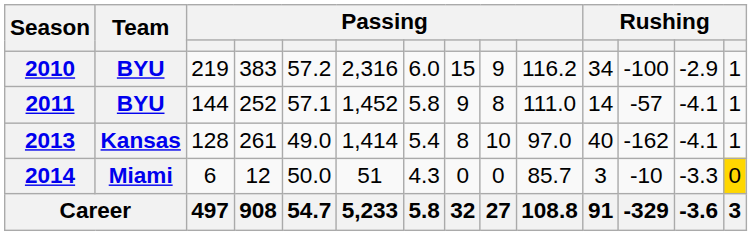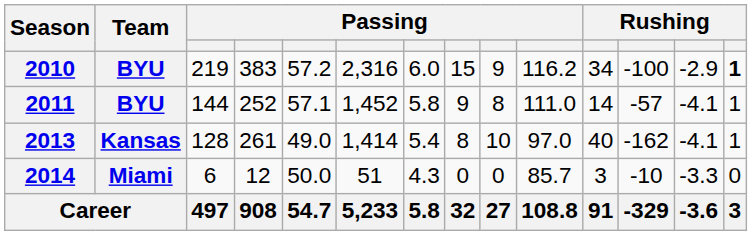(735, 68) normal -> (735, 68) bold
(735, 175) gold background -> (735, 175) no background
